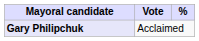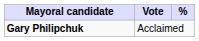(45, 28) lavender background -> (45, 28) no background
